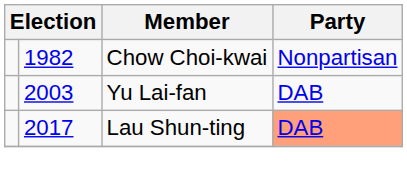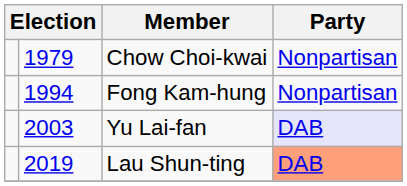(49, 57) 1982 -> (49, 57) 1979
+ row: (186, 92)
(300, 92) no background -> (300, 127) lavender background
(49, 127) 2017 -> (49, 163) 2019
